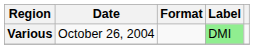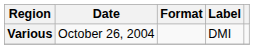(220, 34) lightgreen background -> (220, 34) no background
